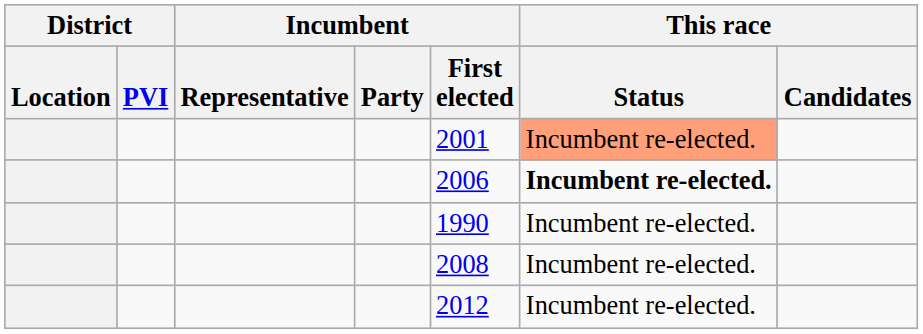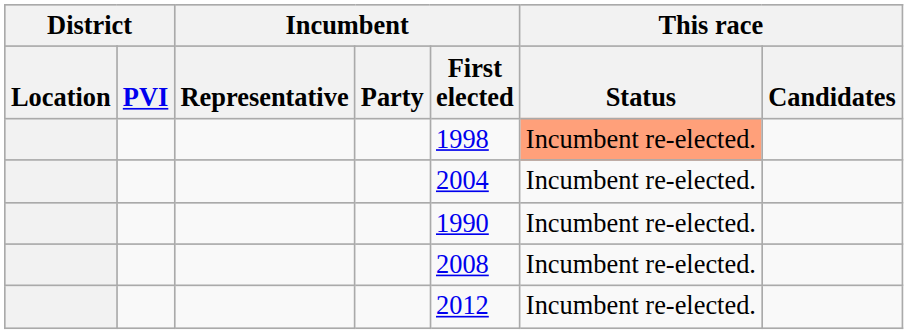(462, 138) 2001 -> (462, 138) 1998
(462, 180) 2006 -> (462, 180) 2004
(649, 180) bold -> (641, 180) normal
